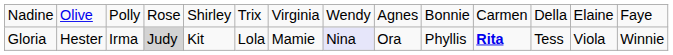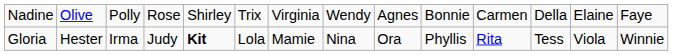(162, 38) lightgrey background -> (162, 38) no background
(196, 38) normal -> (197, 38) bold
(341, 38) lavender background -> (341, 38) no background
(490, 38) bold -> (489, 38) normal
